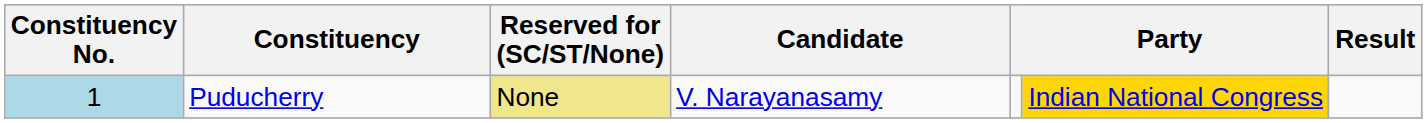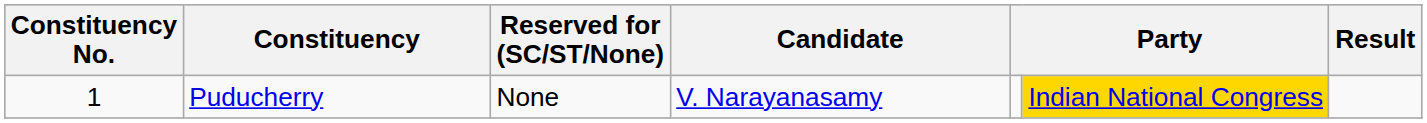(94, 96) lightblue background -> (94, 96) no background
(528, 96) khaki background -> (528, 96) no background
